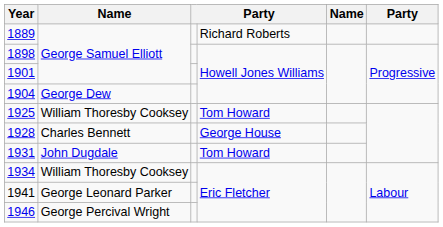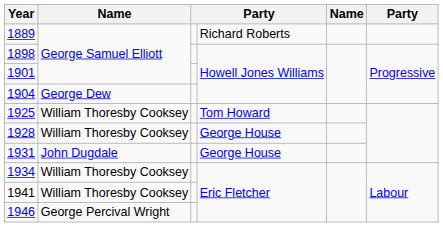(86, 133) Charles Bennett -> (115, 133) William Thoresby Cooksey
(235, 152) Tom Howard -> (240, 152) George House
(106, 192) George Leonard Parker -> (115, 192) William Thoresby Cooksey
